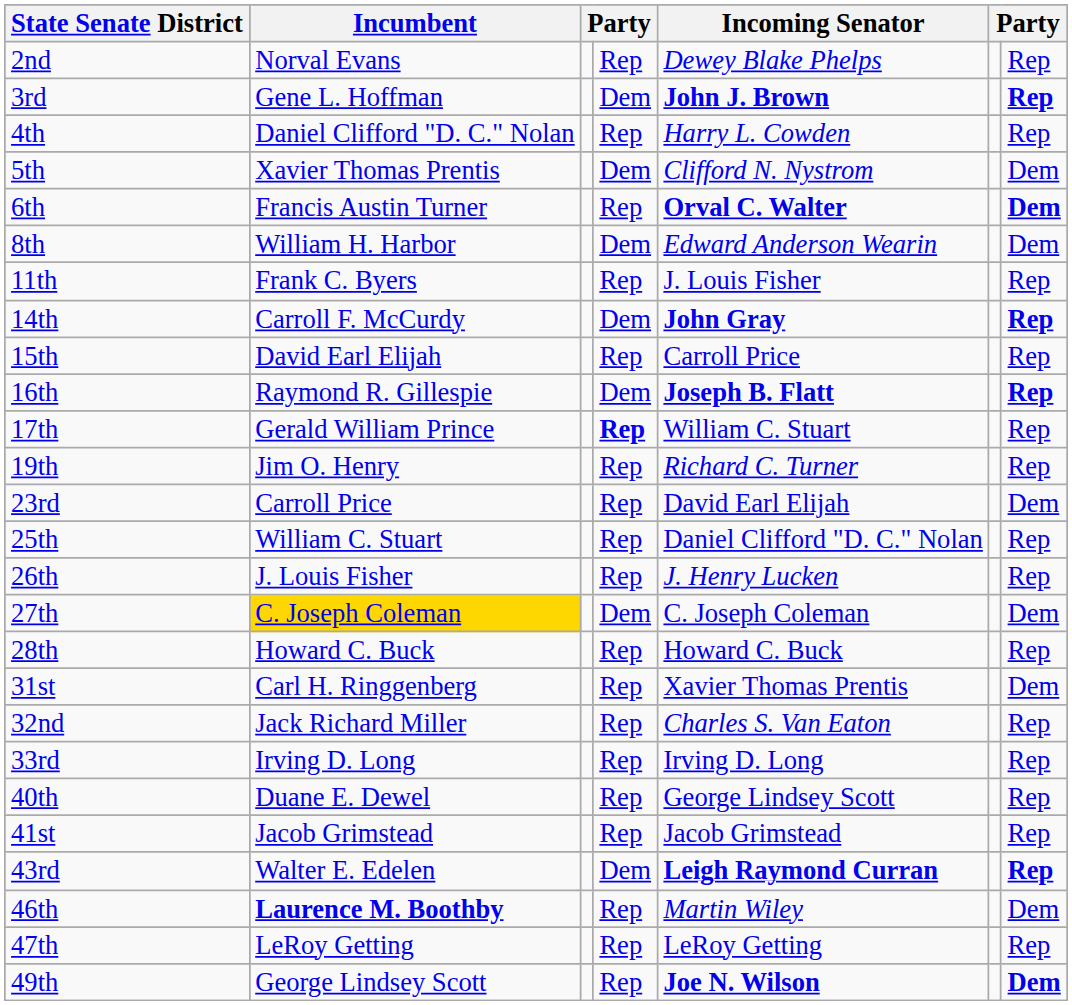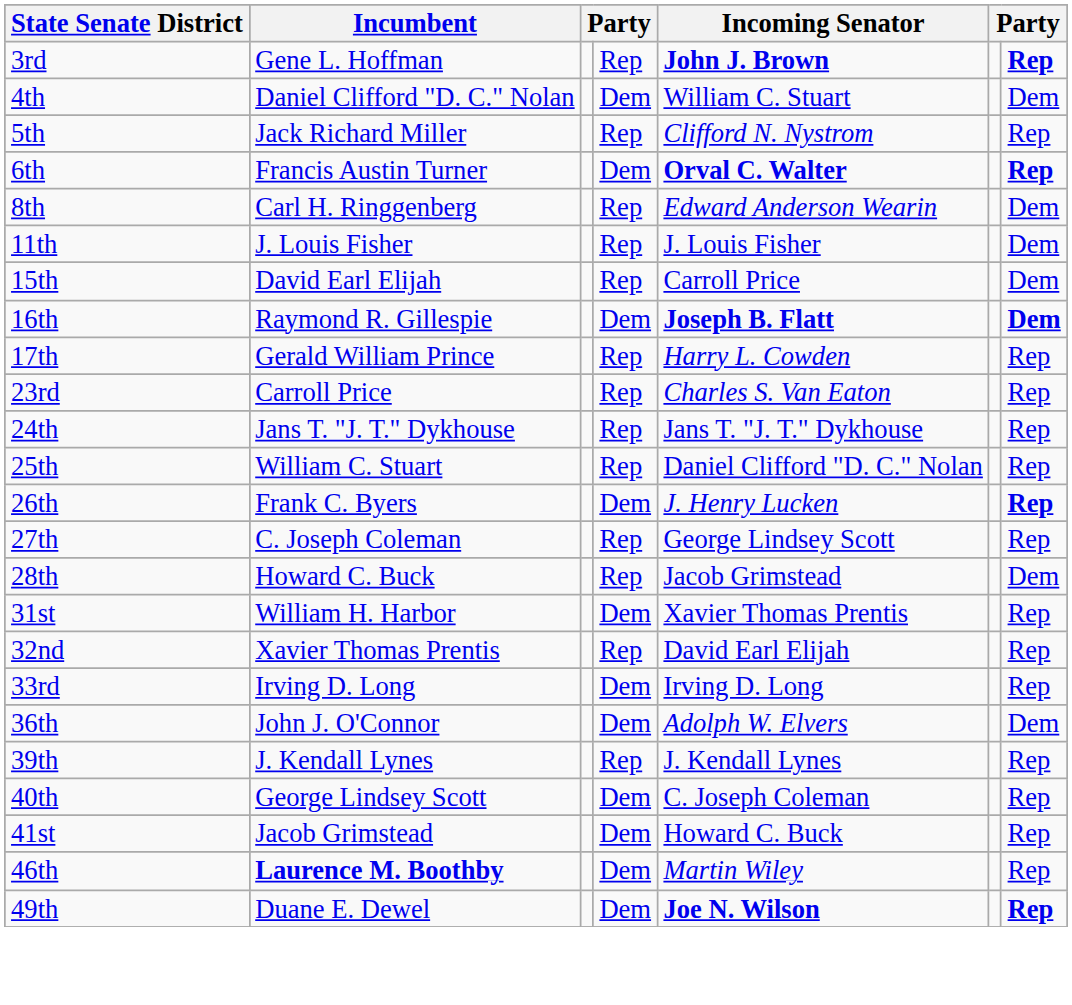- row: (31, 59)
(625, 96) Dem -> (621, 59) Rep
(621, 133) Rep -> (625, 96) Dem
(757, 133) Harry L. Cowden -> (757, 96) William C. Stuart
(1029, 133) Rep -> (1033, 96) Dem
(378, 170) Xavier Thomas Prentis -> (361, 133) Jack Richard Miller
(625, 170) Dem -> (621, 133) Rep
(1033, 170) Dem -> (1029, 133) Rep
(621, 207) Rep -> (625, 170) Dem
(1034, 207) Dem -> (1030, 170) Rep
(355, 244) William H. Harbor -> (366, 207) Carl H. Ringgenberg
(625, 244) Dem -> (621, 207) Rep
(336, 281) Frank C. Byers -> (334, 244) J. Louis Fisher
(1029, 281) Rep -> (1033, 244) Dem
- row: (35, 317)
(1029, 354) Rep -> (1033, 281) Dem
(1030, 391) Rep -> (1034, 317) Dem
(622, 428) bold -> (621, 354) normal
(757, 428) William C. Stuart -> (757, 354) Harry L. Cowden
- row: (35, 465)
(756, 502) David Earl Elijah -> (777, 391) Charles S. Van Eaton
(1033, 502) Dem -> (1029, 391) Rep
+ row: (35, 428)
(334, 576) J. Louis Fisher -> (336, 502) Frank C. Byers
(621, 576) Rep -> (625, 502) Dem
(1029, 576) normal -> (1030, 502) bold
(358, 612) gold background -> (358, 539) no background
(625, 612) Dem -> (621, 539) Rep
(766, 612) C. Joseph Coleman -> (779, 539) George Lindsey Scott
(1033, 612) Dem -> (1029, 539) Rep
(753, 649) Howard C. Buck -> (752, 576) Jacob Grimstead
(1029, 649) Rep -> (1033, 576) Dem
(366, 686) Carl H. Ringgenberg -> (355, 612) William H. Harbor
(621, 686) Rep -> (625, 612) Dem
(1033, 686) Dem -> (1029, 612) Rep
(361, 723) Jack Richard Miller -> (378, 649) Xavier Thomas Prentis
(777, 723) Charles S. Van Eaton -> (756, 649) David Earl Elijah
(621, 760) Rep -> (625, 686) Dem
+ row: (35, 723)
+ row: (35, 760)
(343, 797) Duane E. Dewel -> (371, 797) George Lindsey Scott
(621, 797) Rep -> (625, 797) Dem
(779, 797) George Lindsey Scott -> (766, 797) C. Joseph Coleman
(621, 834) Rep -> (625, 834) Dem
(752, 834) Jacob Grimstead -> (753, 834) Howard C. Buck
- row: (35, 870)
(621, 907) Rep -> (625, 870) Dem
(1033, 907) Dem -> (1029, 870) Rep
- row: (35, 944)
(371, 981) George Lindsey Scott -> (343, 907) Duane E. Dewel
(621, 981) Rep -> (625, 907) Dem
(1034, 981) Dem -> (1030, 907) Rep
